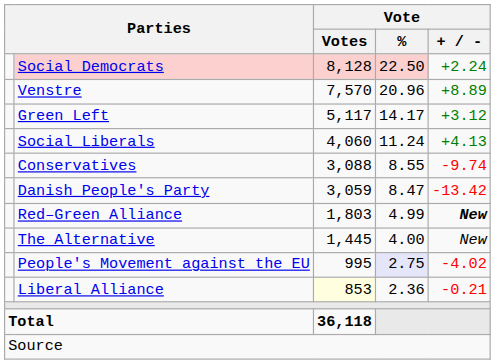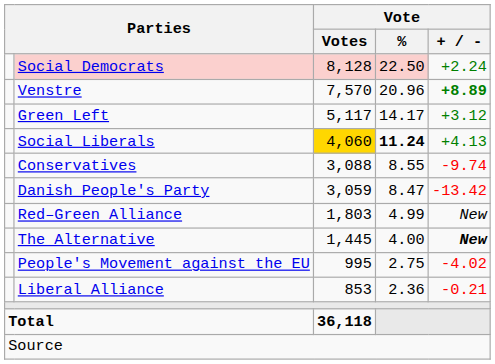(464, 91) normal -> (464, 91) bold
(349, 141) no background -> (349, 141) gold background
(402, 141) normal -> (402, 141) bold
(473, 215) bold -> (473, 215) normal
(473, 240) normal -> (473, 240) bold
(406, 265) lavender background -> (406, 265) no background
(358, 290) lightyellow background -> (358, 290) no background
